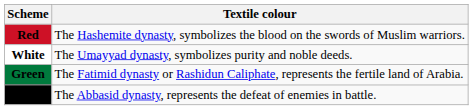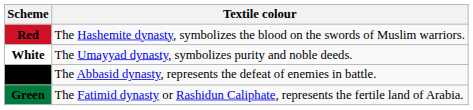rows swapped: (28, 74) <-> (28, 94)
